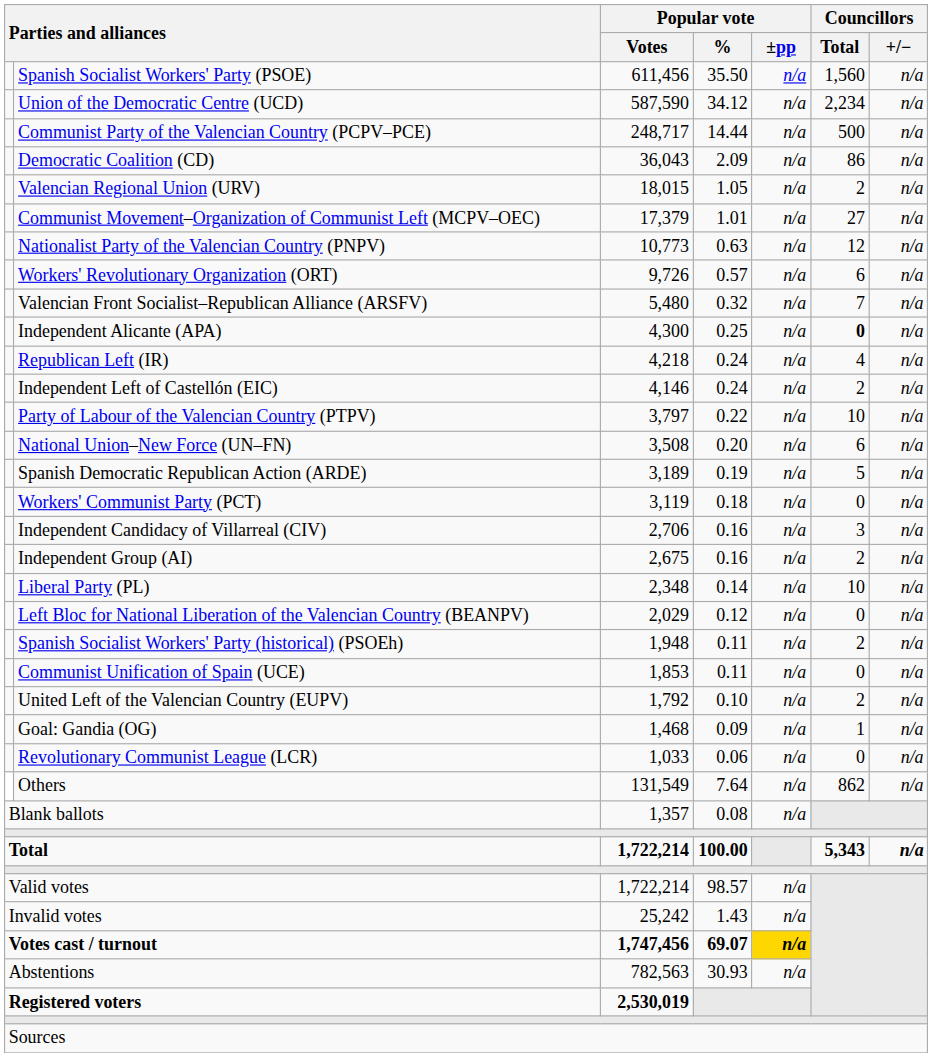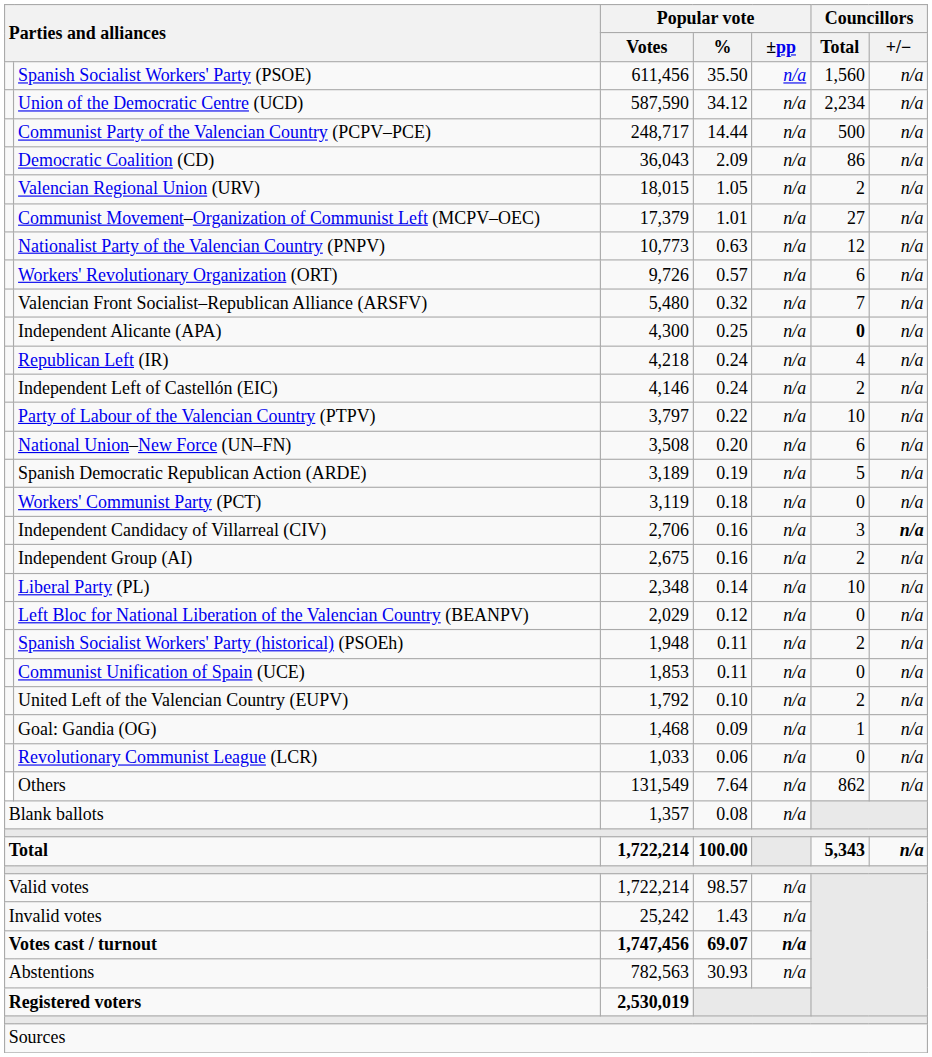(912, 530) normal -> (912, 530) bold
(794, 944) gold background -> (794, 944) no background
